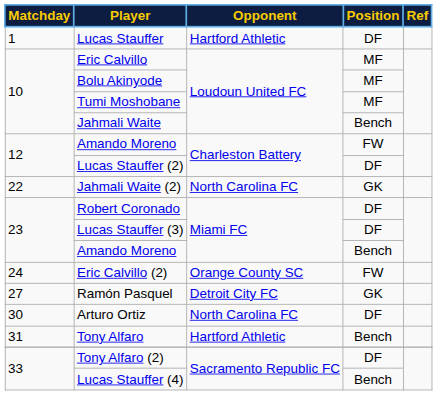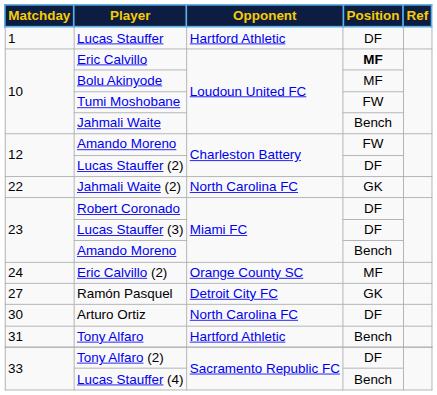(373, 59) normal -> (373, 59) bold
(373, 102) MF -> (373, 102) FW
(373, 272) FW -> (373, 272) MF
